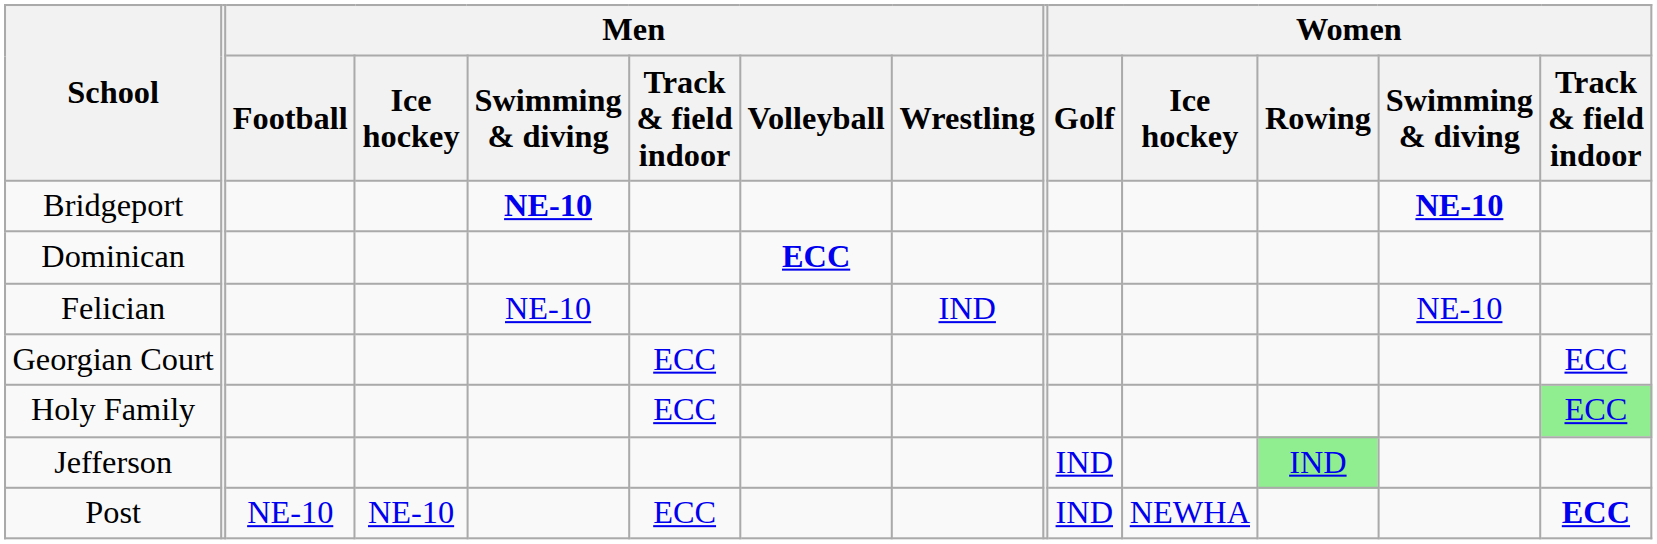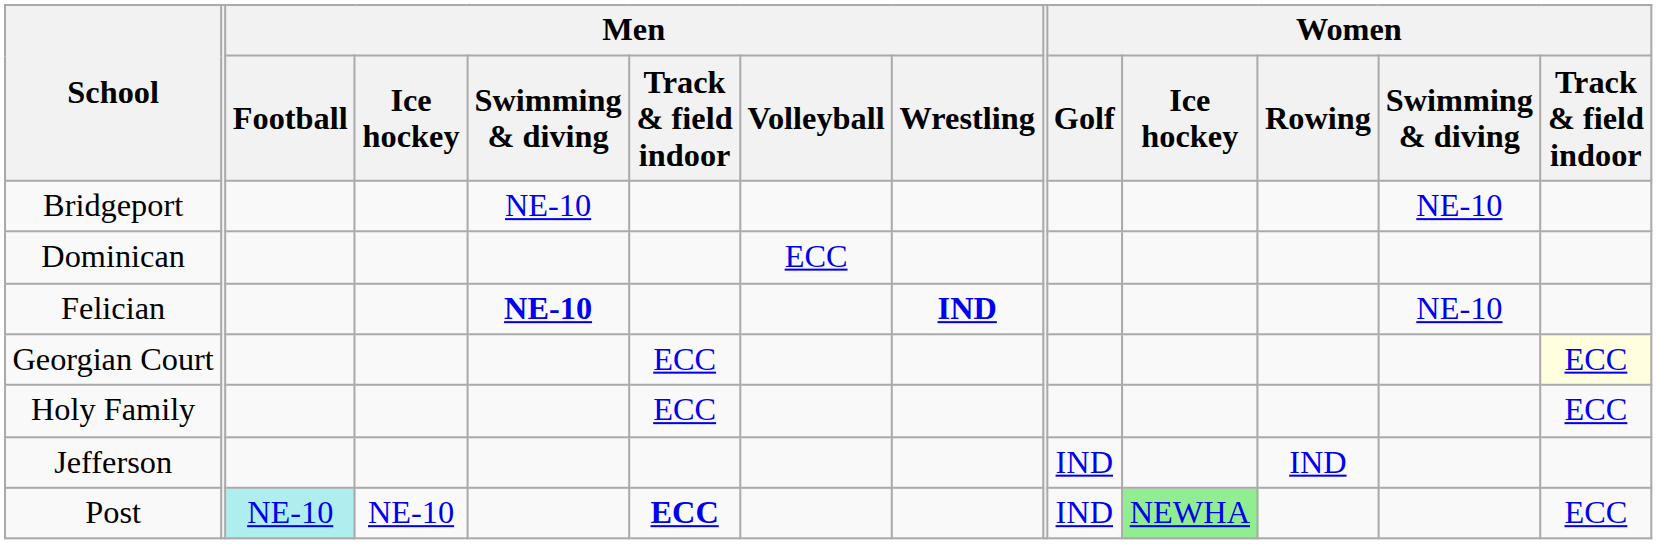(548, 205) bold -> (548, 205) normal
(1459, 205) bold -> (1459, 205) normal
(816, 256) bold -> (816, 256) normal
(548, 307) normal -> (548, 307) bold
(967, 307) normal -> (967, 307) bold
(1596, 359) no background -> (1596, 359) lightyellow background
(1596, 410) lightgreen background -> (1596, 410) no background
(1318, 461) lightgreen background -> (1318, 461) no background
(290, 512) no background -> (290, 512) paleturquoise background
(685, 512) normal -> (685, 512) bold
(1190, 512) no background -> (1190, 512) lightgreen background
(1596, 512) bold -> (1596, 512) normal
